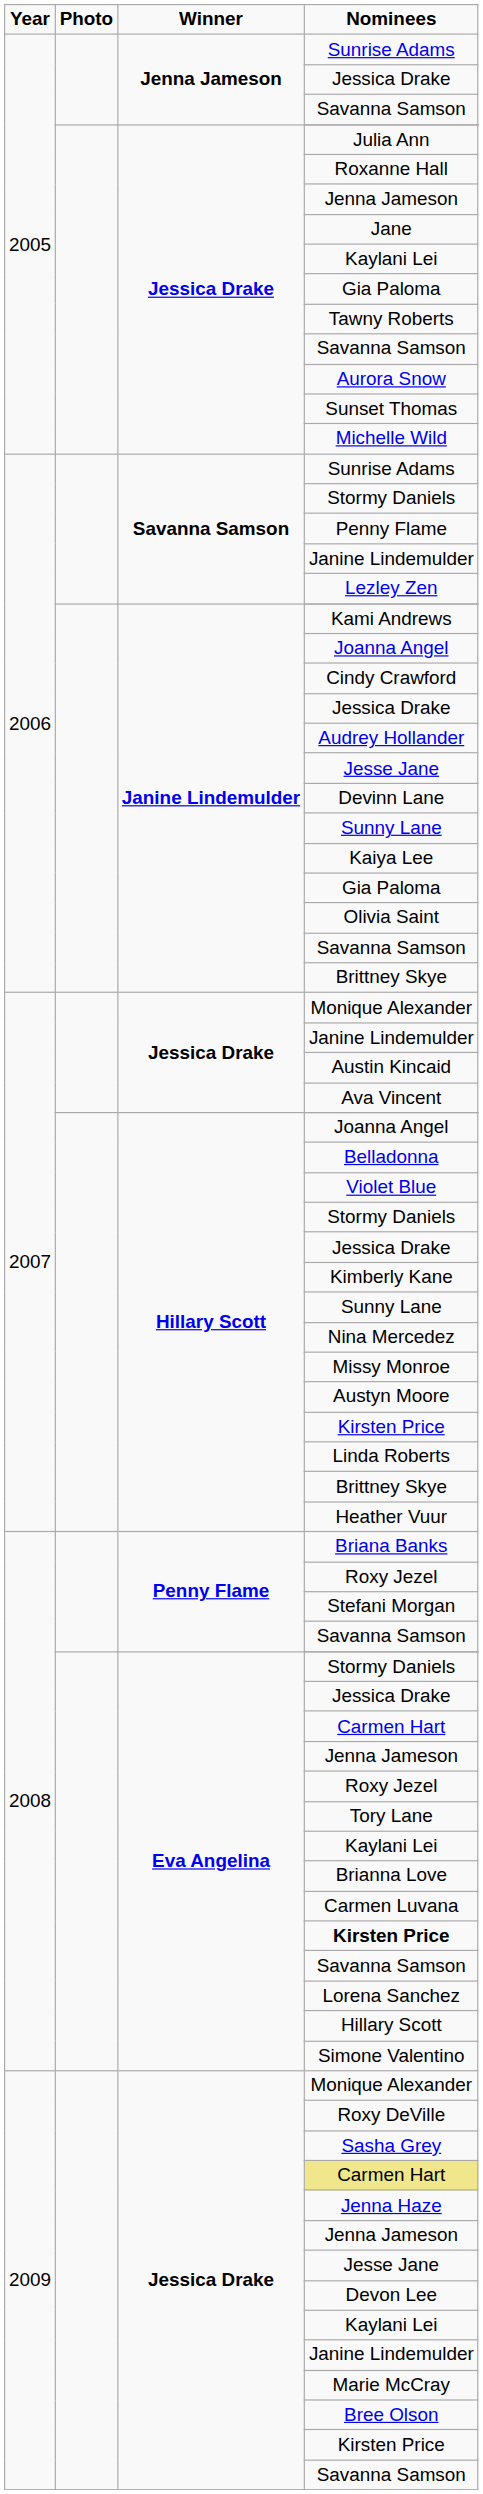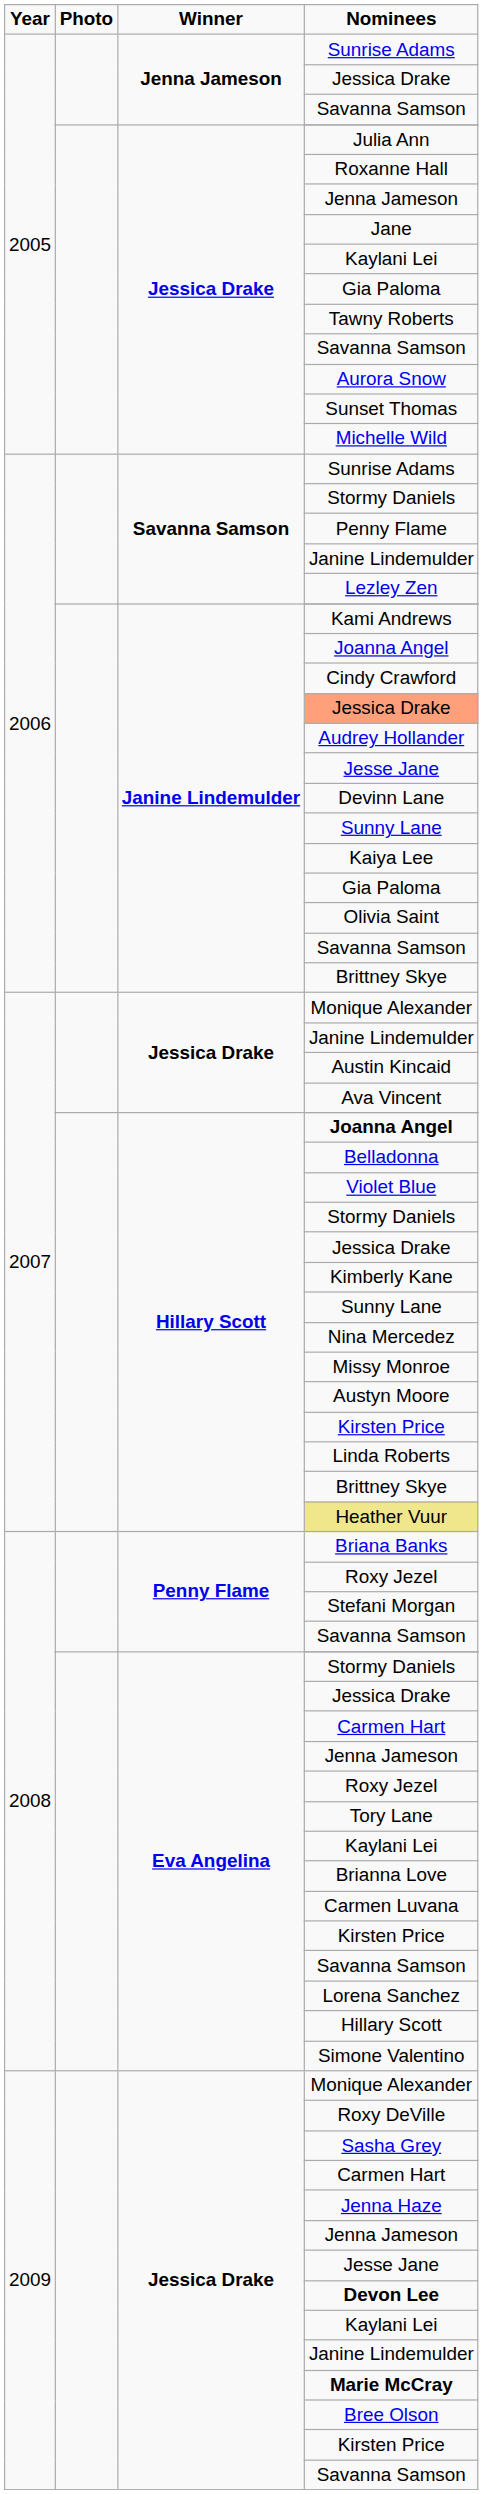(391, 708) no background -> (391, 708) lightsalmon background
(391, 1127) normal -> (391, 1127) bold
(391, 1516) no background -> (391, 1516) khaki background
(391, 1935) bold -> (391, 1935) normal
(391, 2175) khaki background -> (391, 2175) no background
(391, 2295) normal -> (391, 2295) bold
(391, 2384) normal -> (391, 2384) bold
